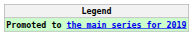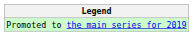(96, 25) bold -> (96, 25) normal
